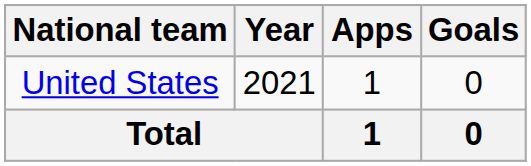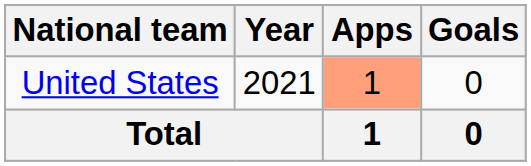(372, 82) no background -> (372, 82) lightsalmon background
